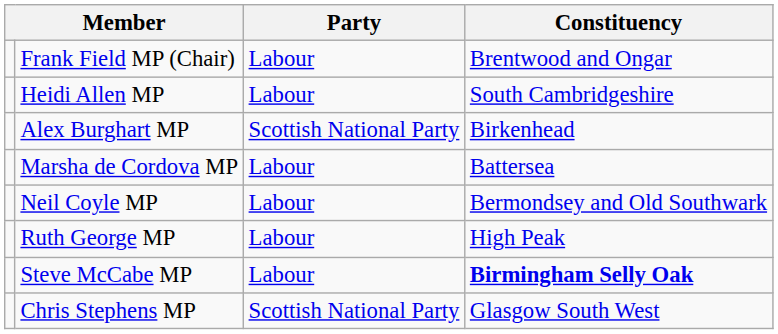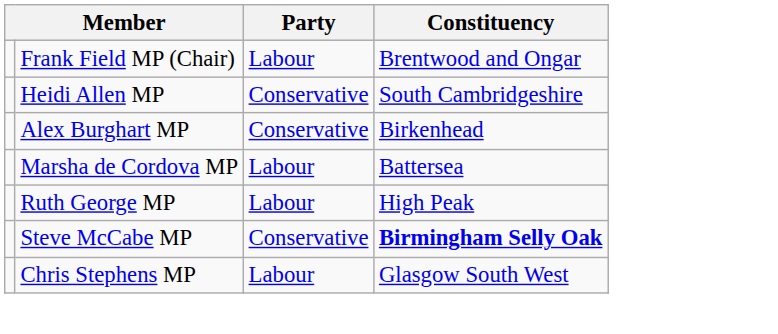(281, 94) Labour -> (309, 94) Conservative
(354, 130) Scottish National Party -> (309, 130) Conservative
- row: (89, 202)
(281, 274) Labour -> (309, 238) Conservative
(354, 310) Scottish National Party -> (281, 274) Labour
